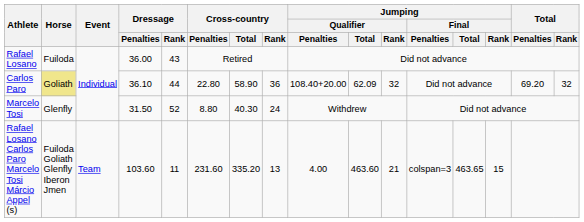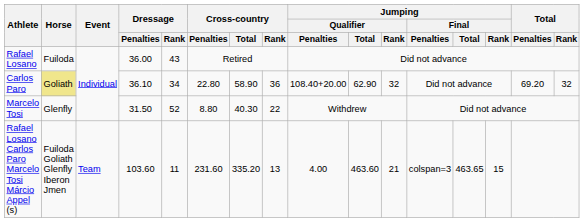(174, 84) 44 -> (174, 84) 34
(365, 84) 62.09 -> (365, 84) 62.90
(275, 109) 24 -> (275, 109) 22
